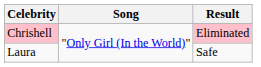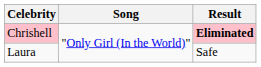(223, 33) normal -> (225, 33) bold
